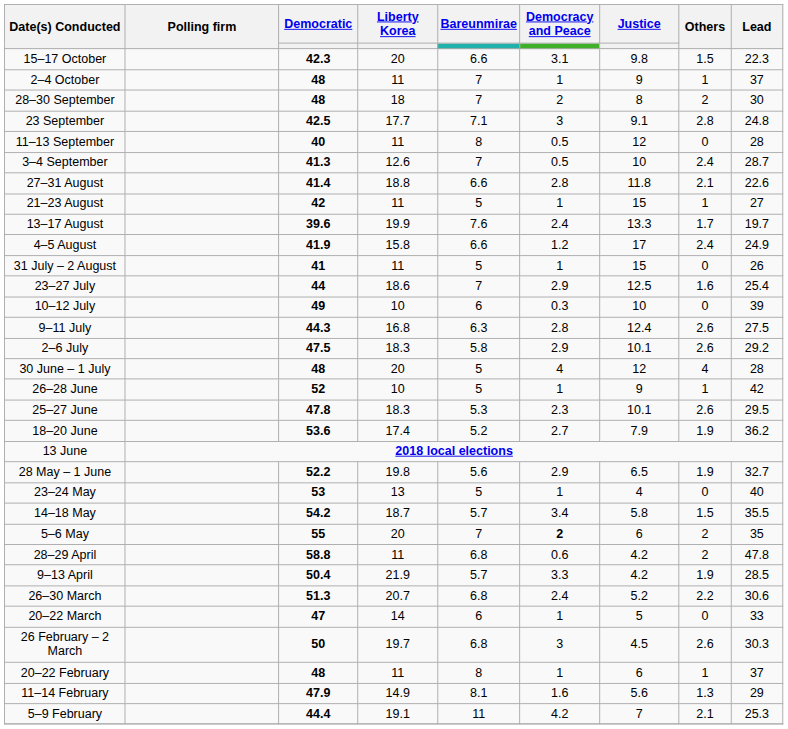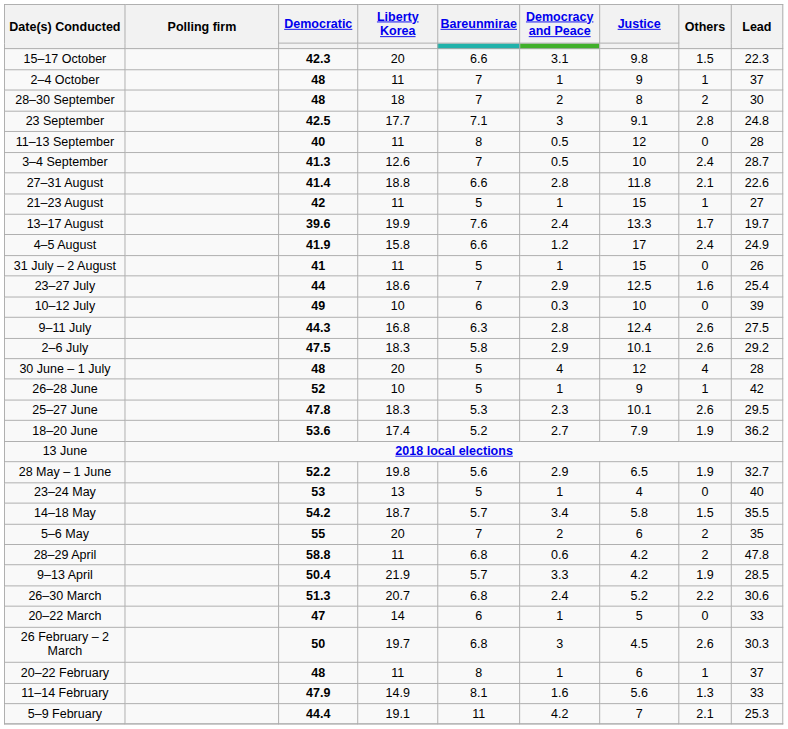(560, 534) bold -> (560, 534) normal
(757, 693) 29 -> (757, 693) 33
